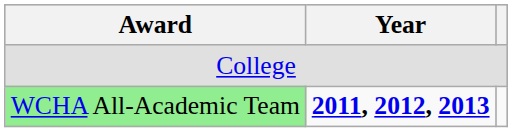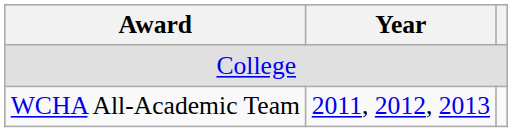(155, 106) lightgreen background -> (155, 106) no background
(401, 106) bold -> (401, 106) normal
